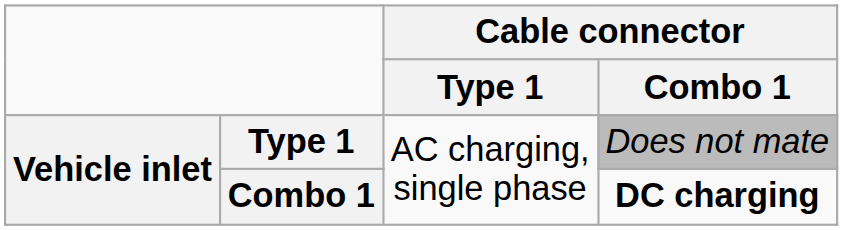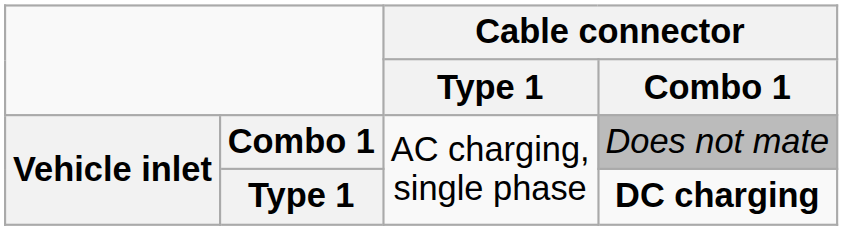(301, 141) Type 1 -> (301, 141) Combo 1
(301, 195) Combo 1 -> (301, 195) Type 1
